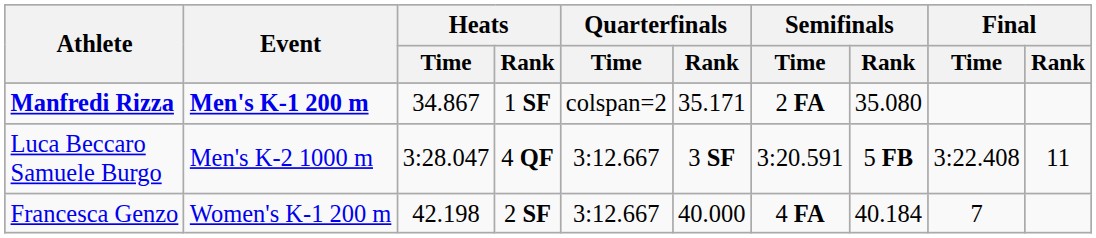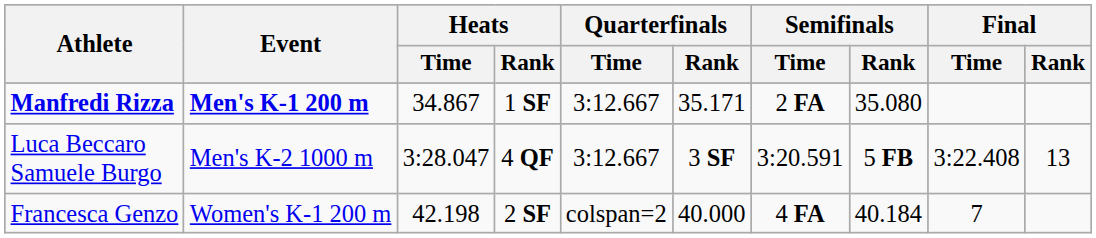(616, 103) colspan=2 -> (616, 103) 3:12.667
(1058, 158) 11 -> (1058, 158) 13
(616, 213) 3:12.667 -> (616, 213) colspan=2
